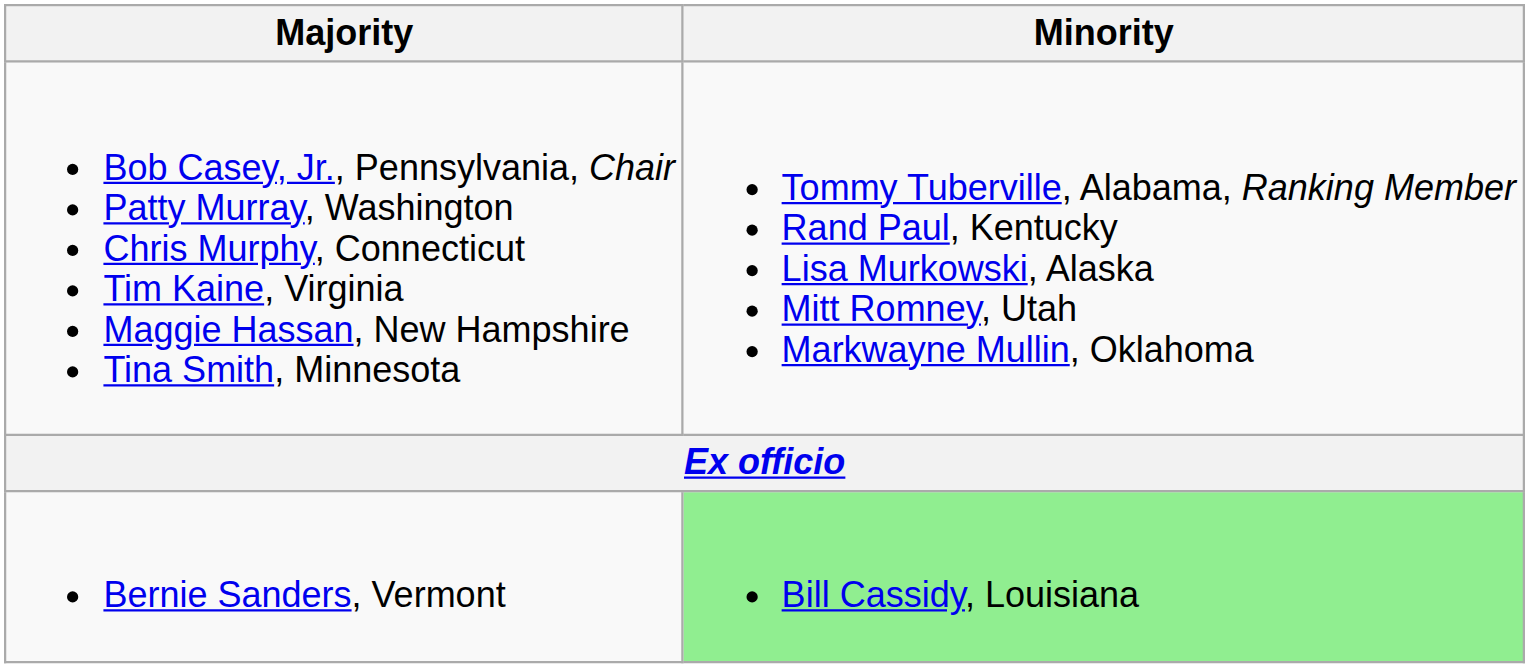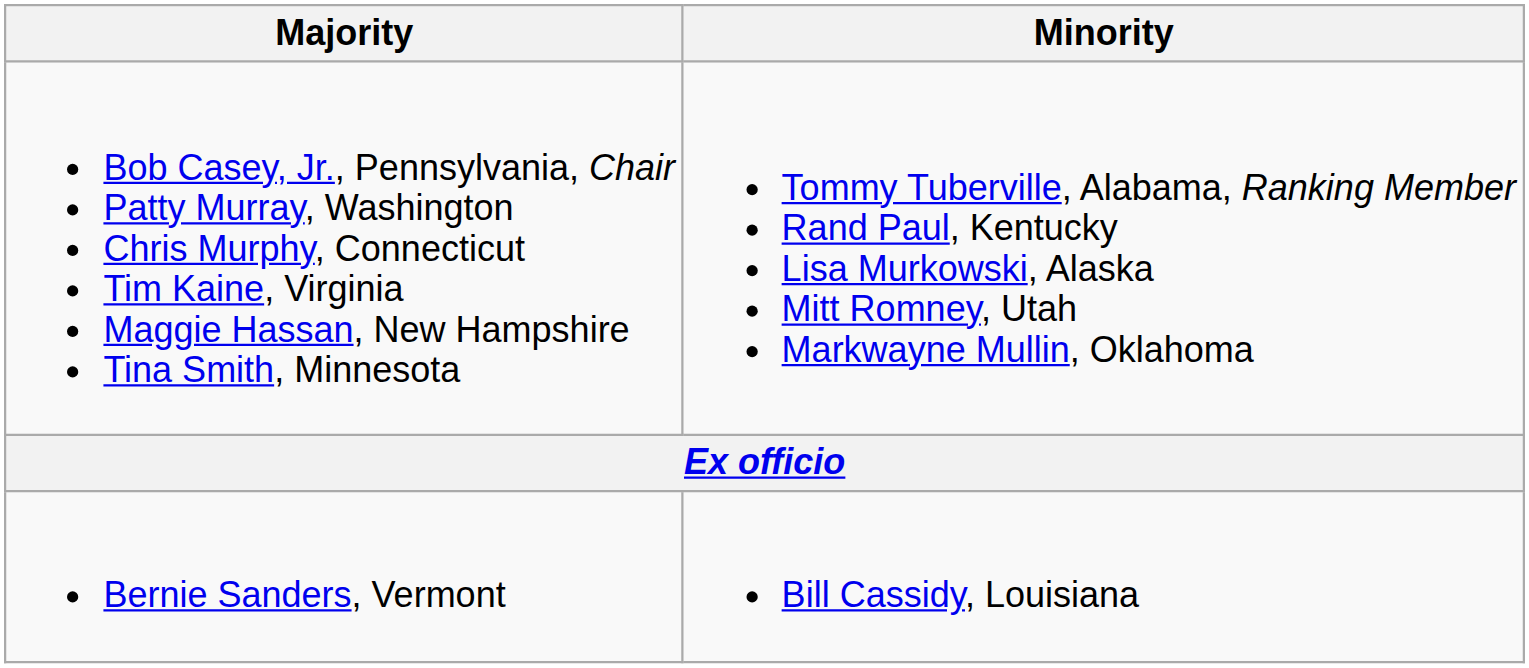(1104, 596) lightgreen background -> (1104, 596) no background
